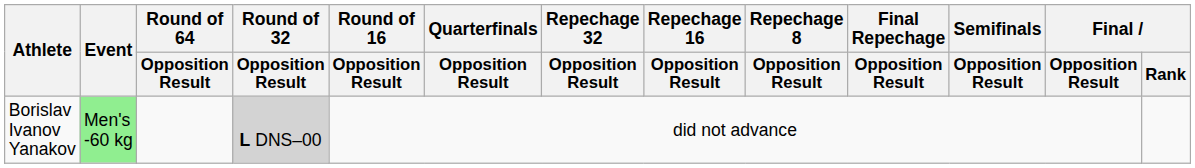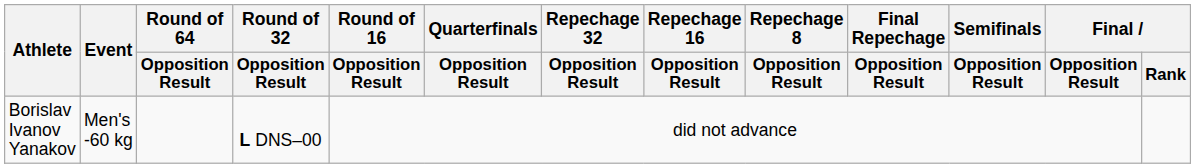(108, 130) lightgreen background -> (108, 130) no background
(281, 140) lightgrey background -> (281, 140) no background
